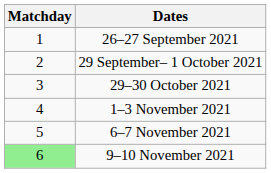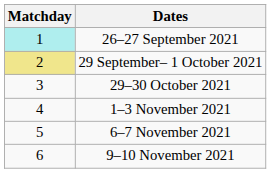(40, 39) no background -> (40, 39) paleturquoise background
(40, 62) no background -> (40, 62) khaki background
(40, 156) lightgreen background -> (40, 156) no background
